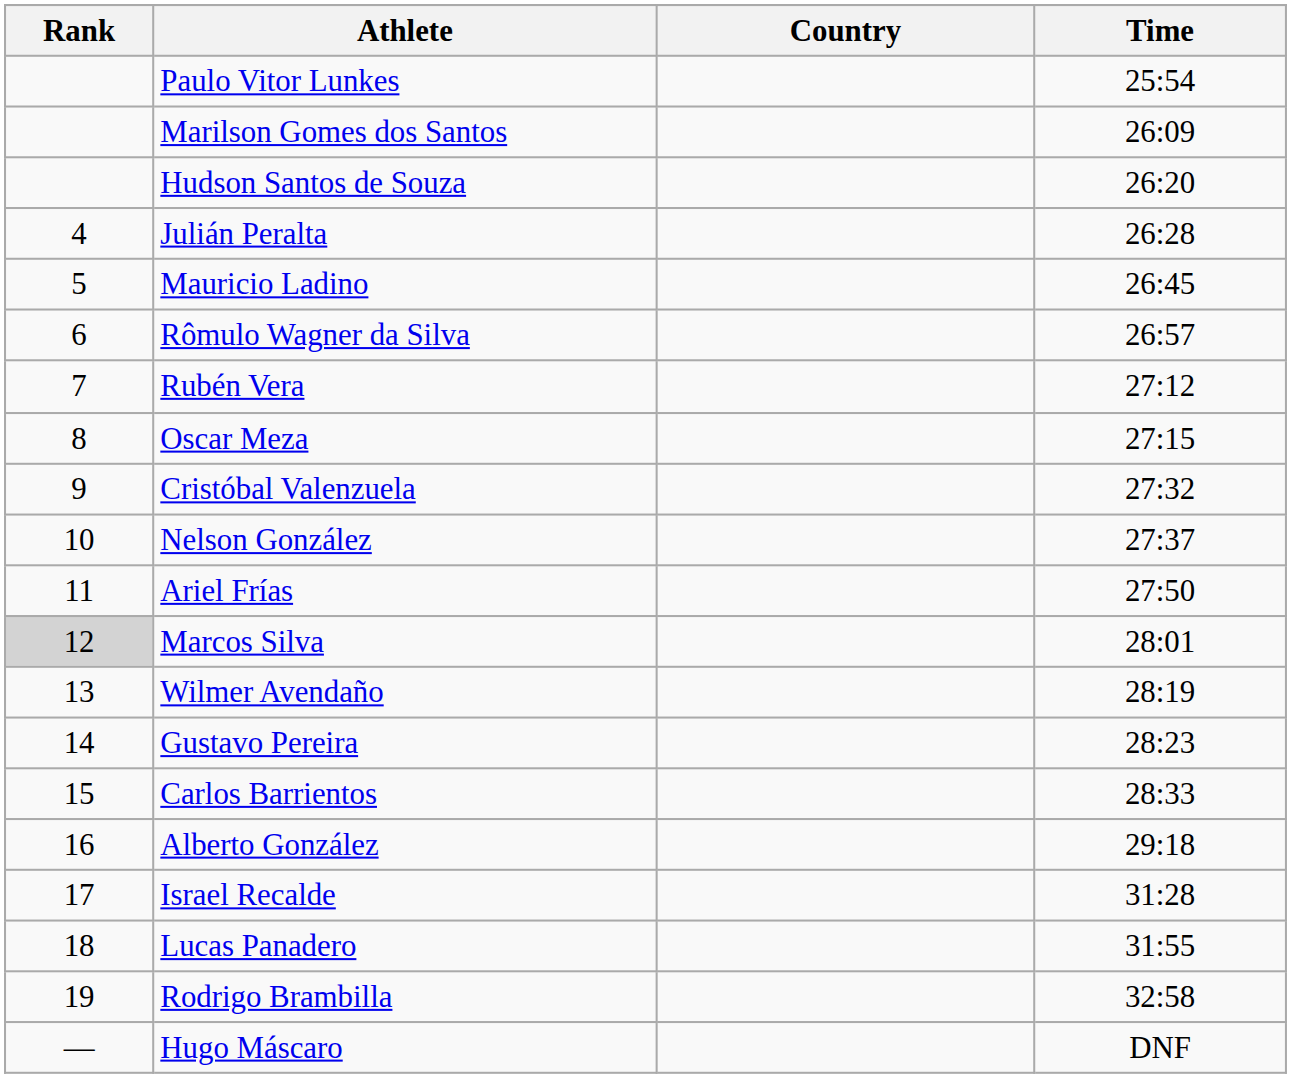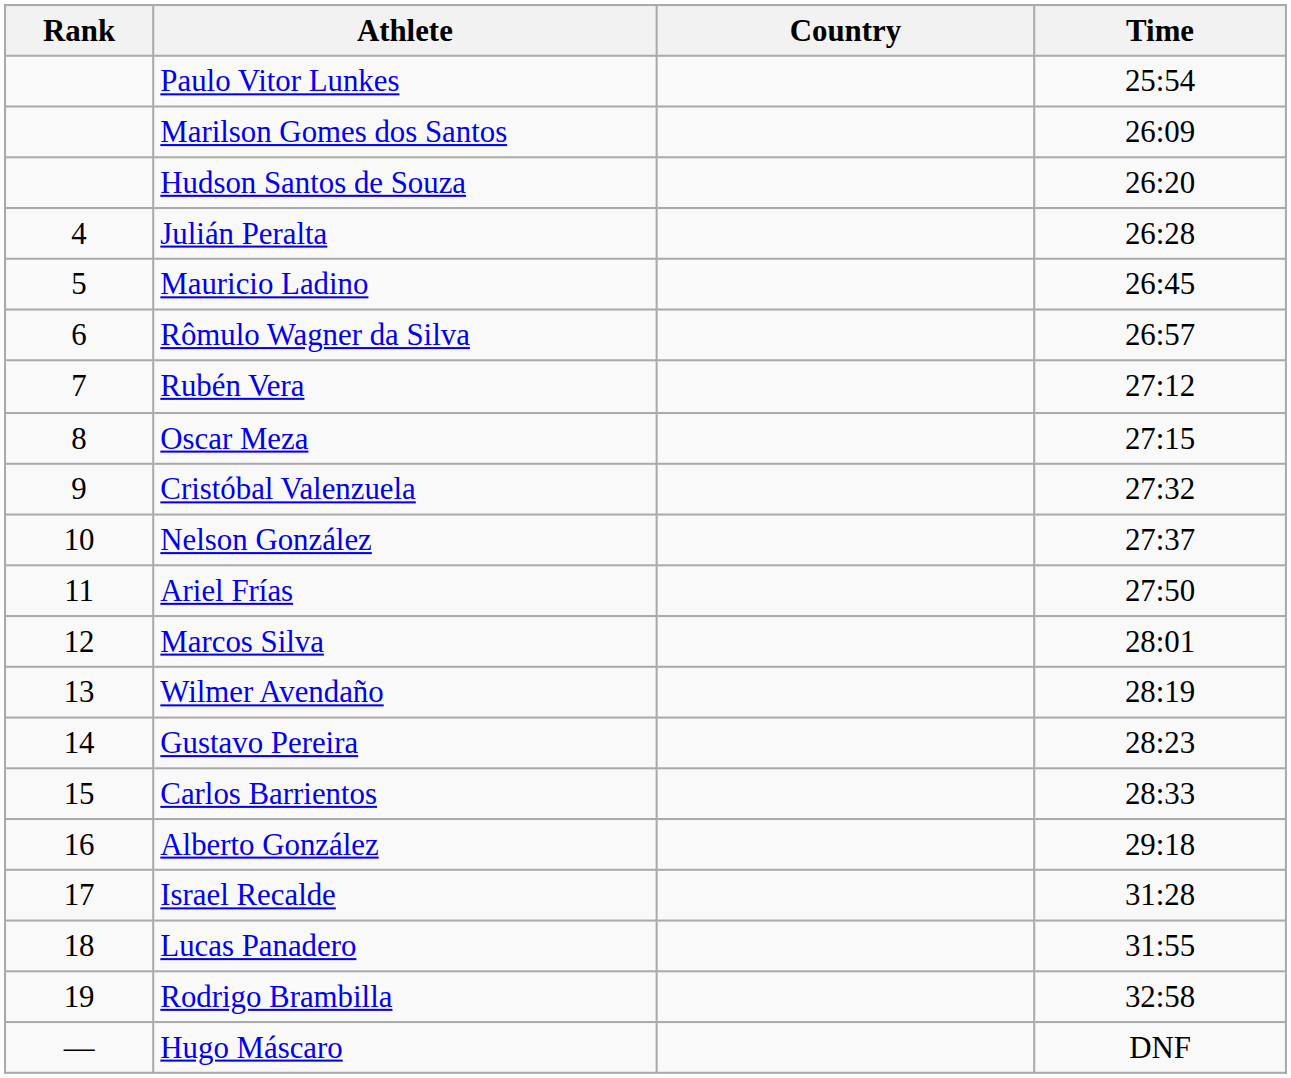(79, 640) lightgrey background -> (79, 640) no background
